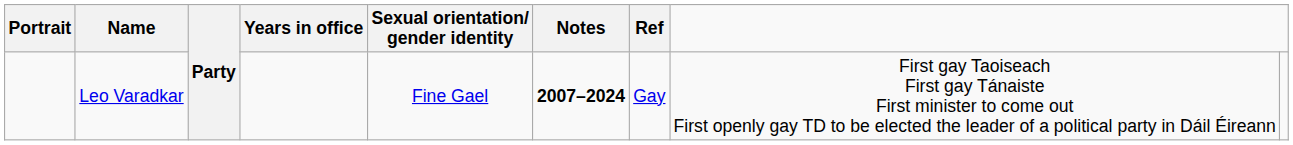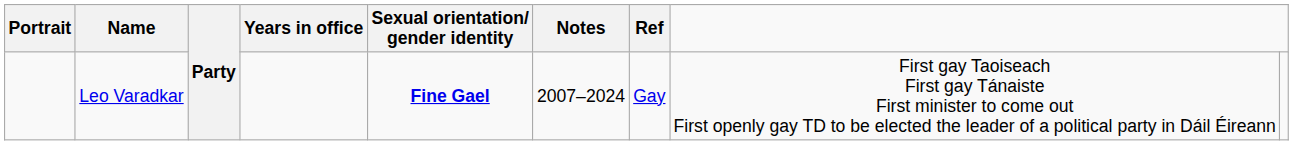(450, 95) normal -> (450, 95) bold
(581, 95) bold -> (581, 95) normal
